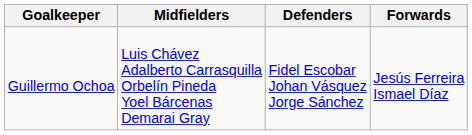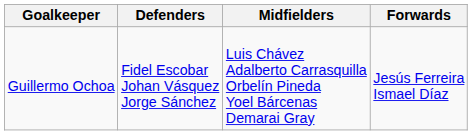columns swapped: (318, 15) <-> (192, 15)
